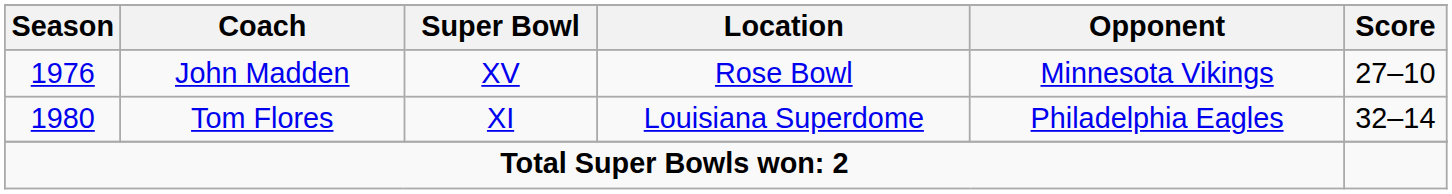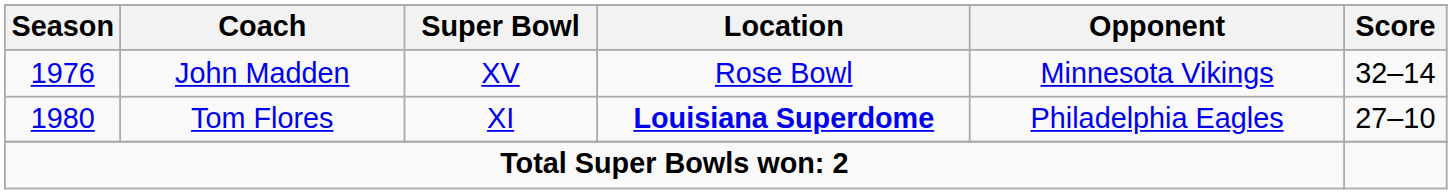(1395, 73) 27–10 -> (1395, 73) 32–14
(784, 118) normal -> (784, 118) bold
(1395, 118) 32–14 -> (1395, 118) 27–10
